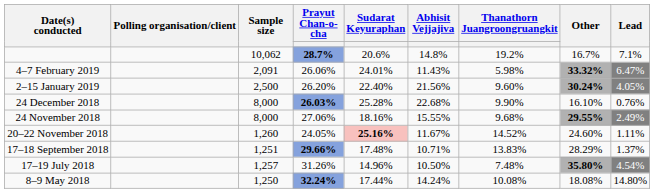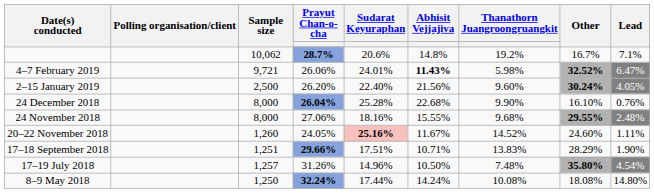(266, 71) 2,091 -> (266, 71) 9,721
(433, 71) normal -> (433, 71) bold
(586, 71) 33.32% -> (586, 71) 32.52%
(318, 102) 26.03% -> (318, 102) 26.04%
(630, 118) 2.49% -> (630, 118) 2.48%
(376, 149) 17.48% -> (376, 149) 17.51%
(630, 149) 1.37% -> (630, 149) 1.90%
